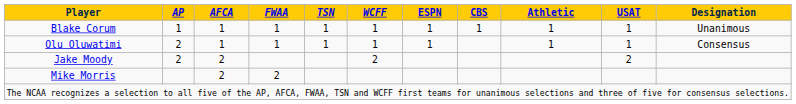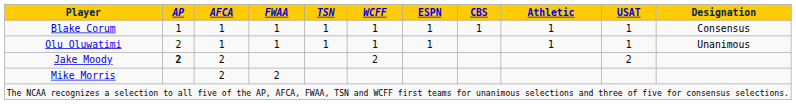(724, 28) Unanimous -> (724, 28) Consensus
(724, 44) Consensus -> (724, 44) Unanimous
(178, 60) normal -> (178, 60) bold
